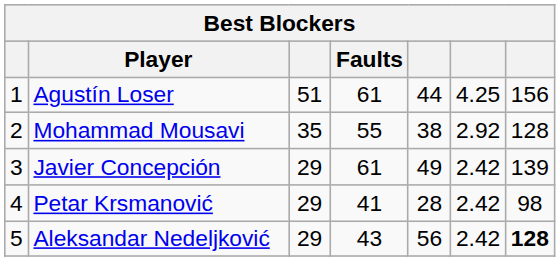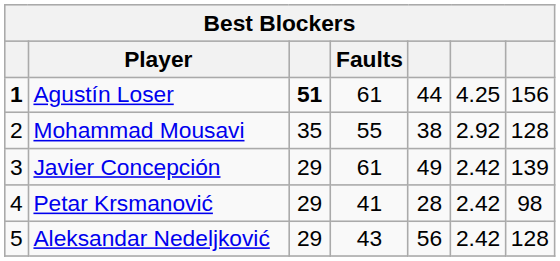(16, 95) normal -> (16, 95) bold
(310, 95) normal -> (310, 95) bold
(530, 239) bold -> (530, 239) normal
